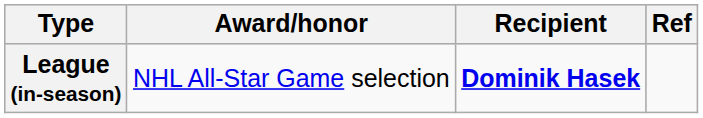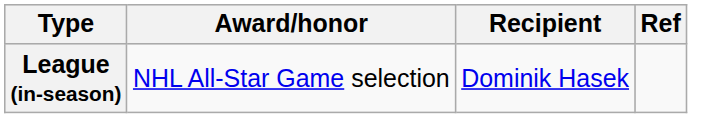(551, 77) bold -> (545, 77) normal
